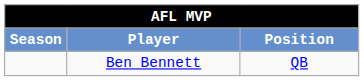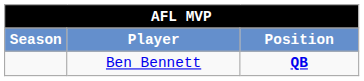(299, 63) normal -> (299, 63) bold
